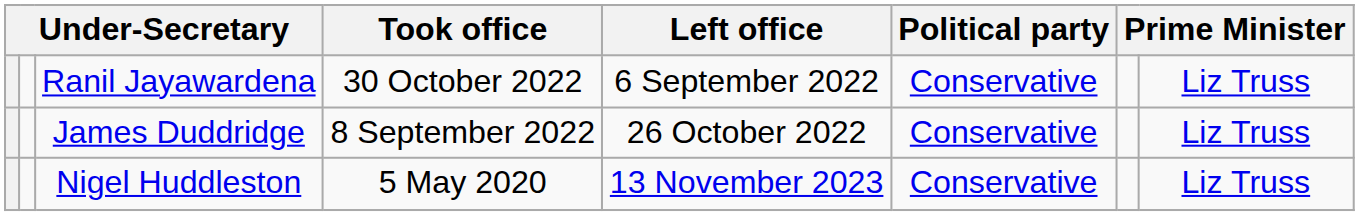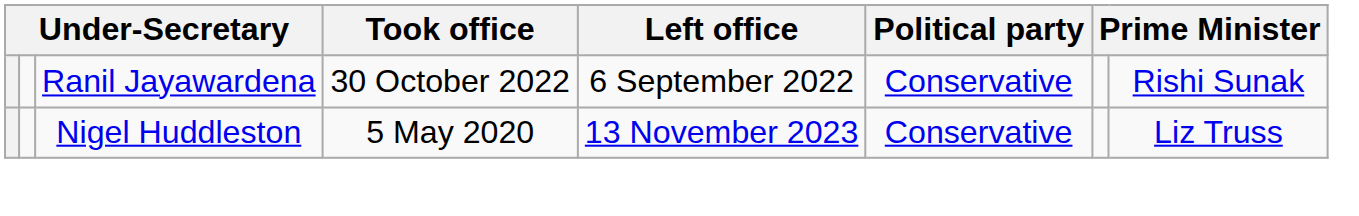(1246, 81) Liz Truss -> (1218, 81) Rishi Sunak
- row: (179, 132)
